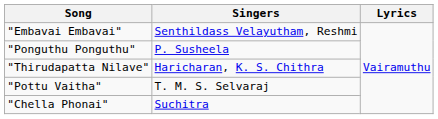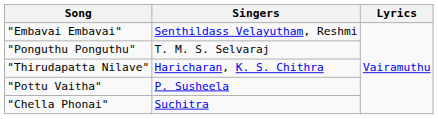(192, 50) P. Susheela -> (212, 50) T. M. S. Selvaraj
(212, 86) T. M. S. Selvaraj -> (192, 86) P. Susheela
